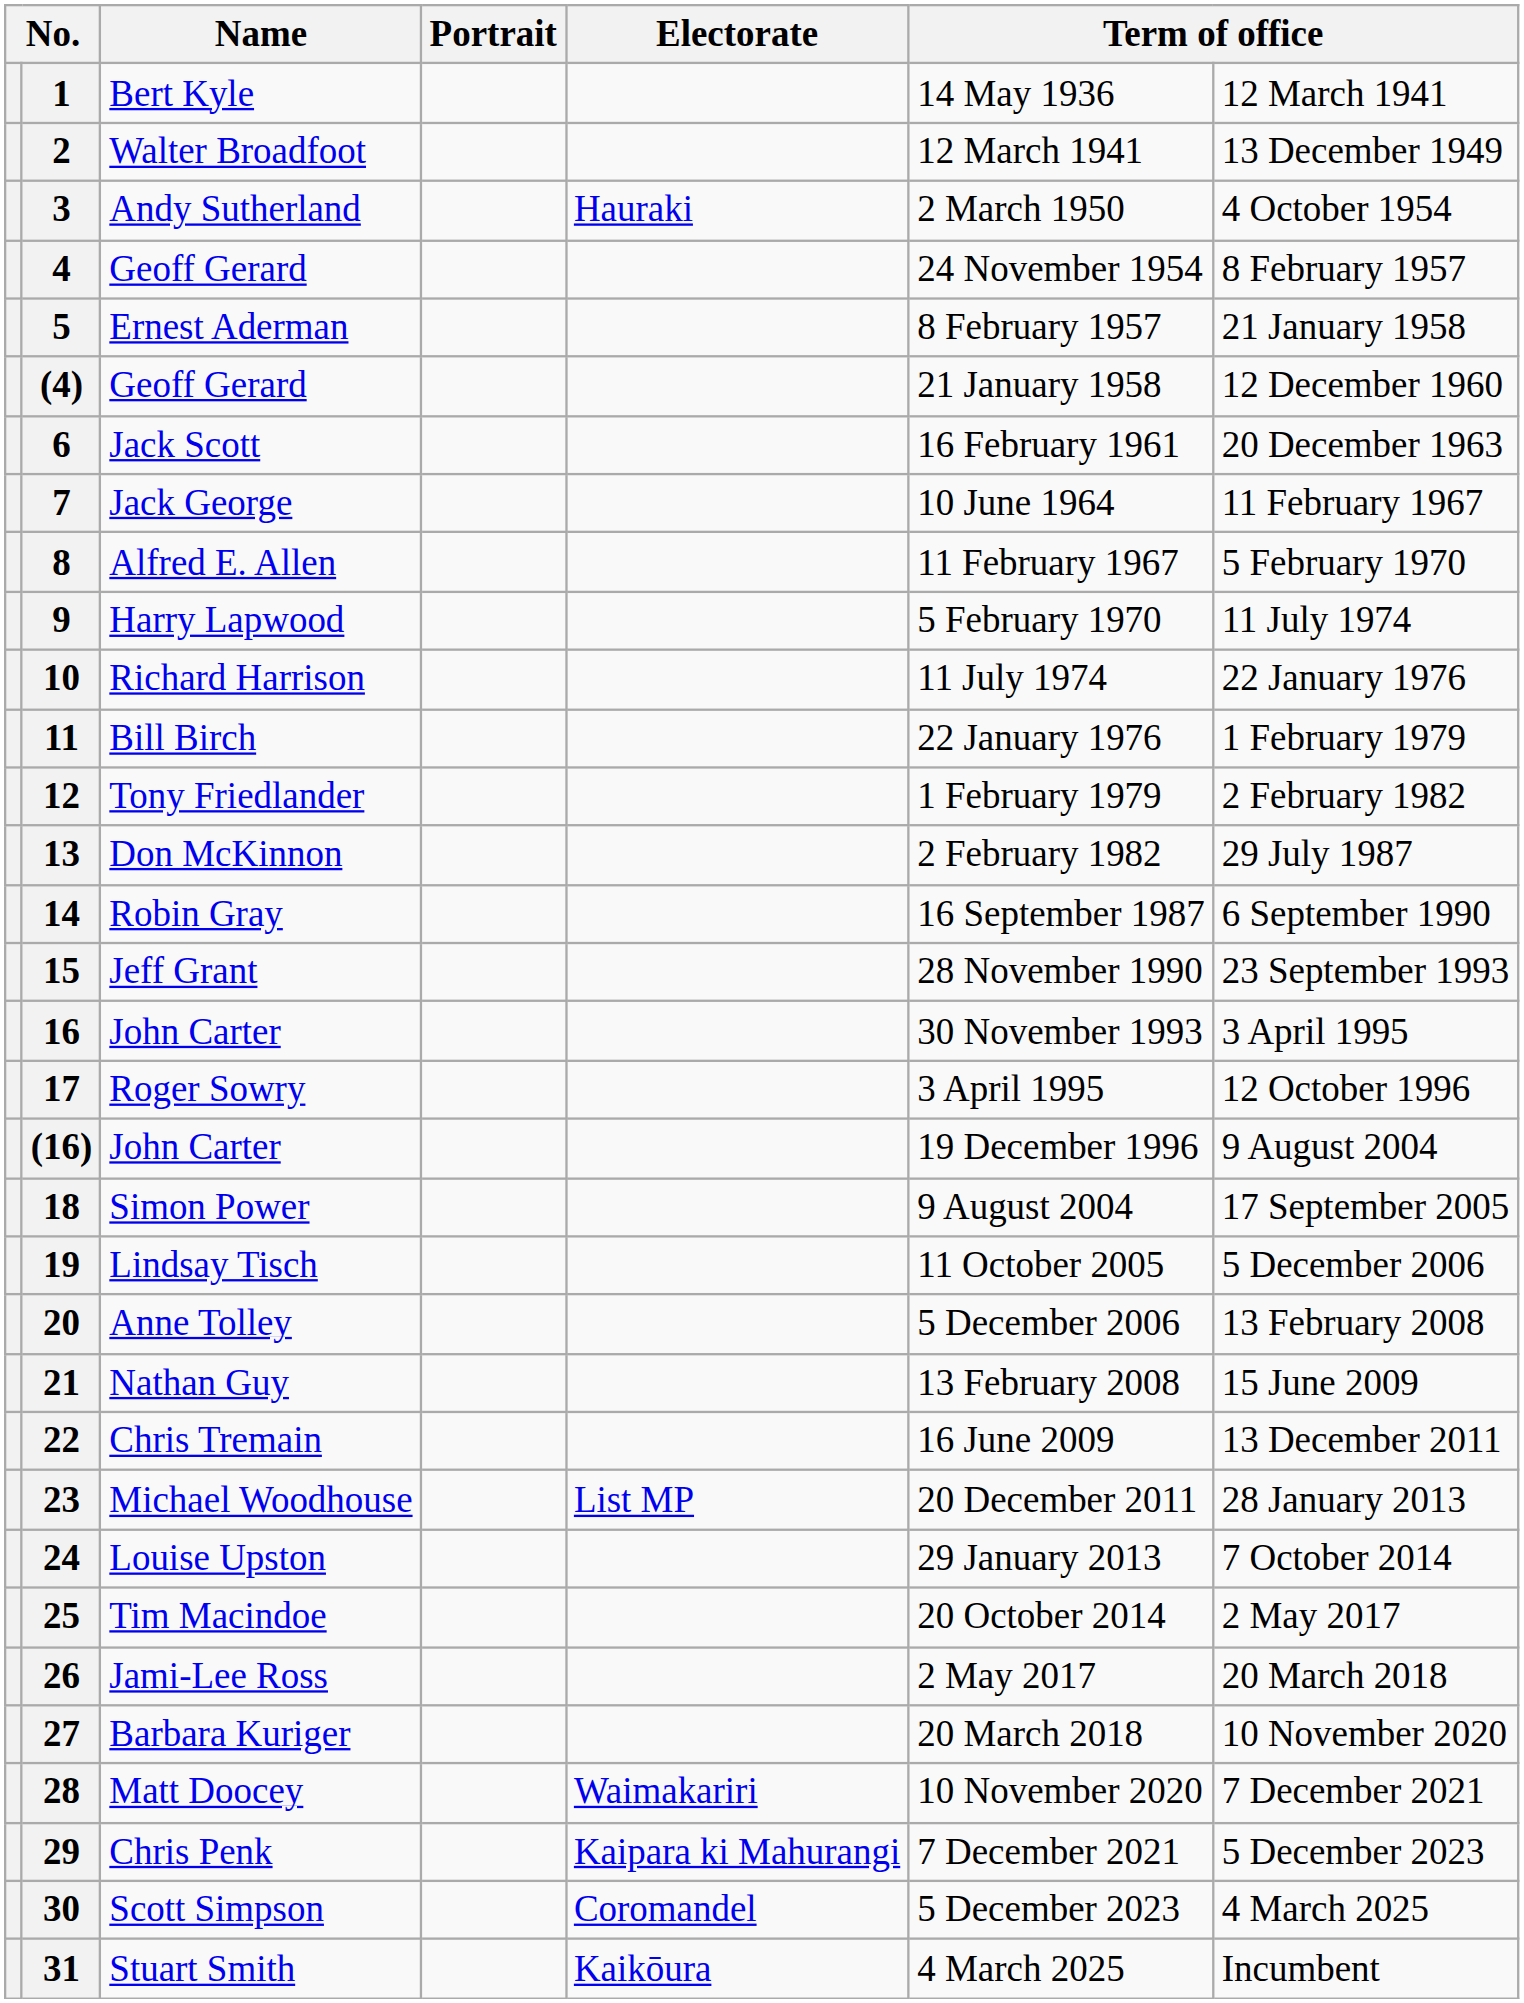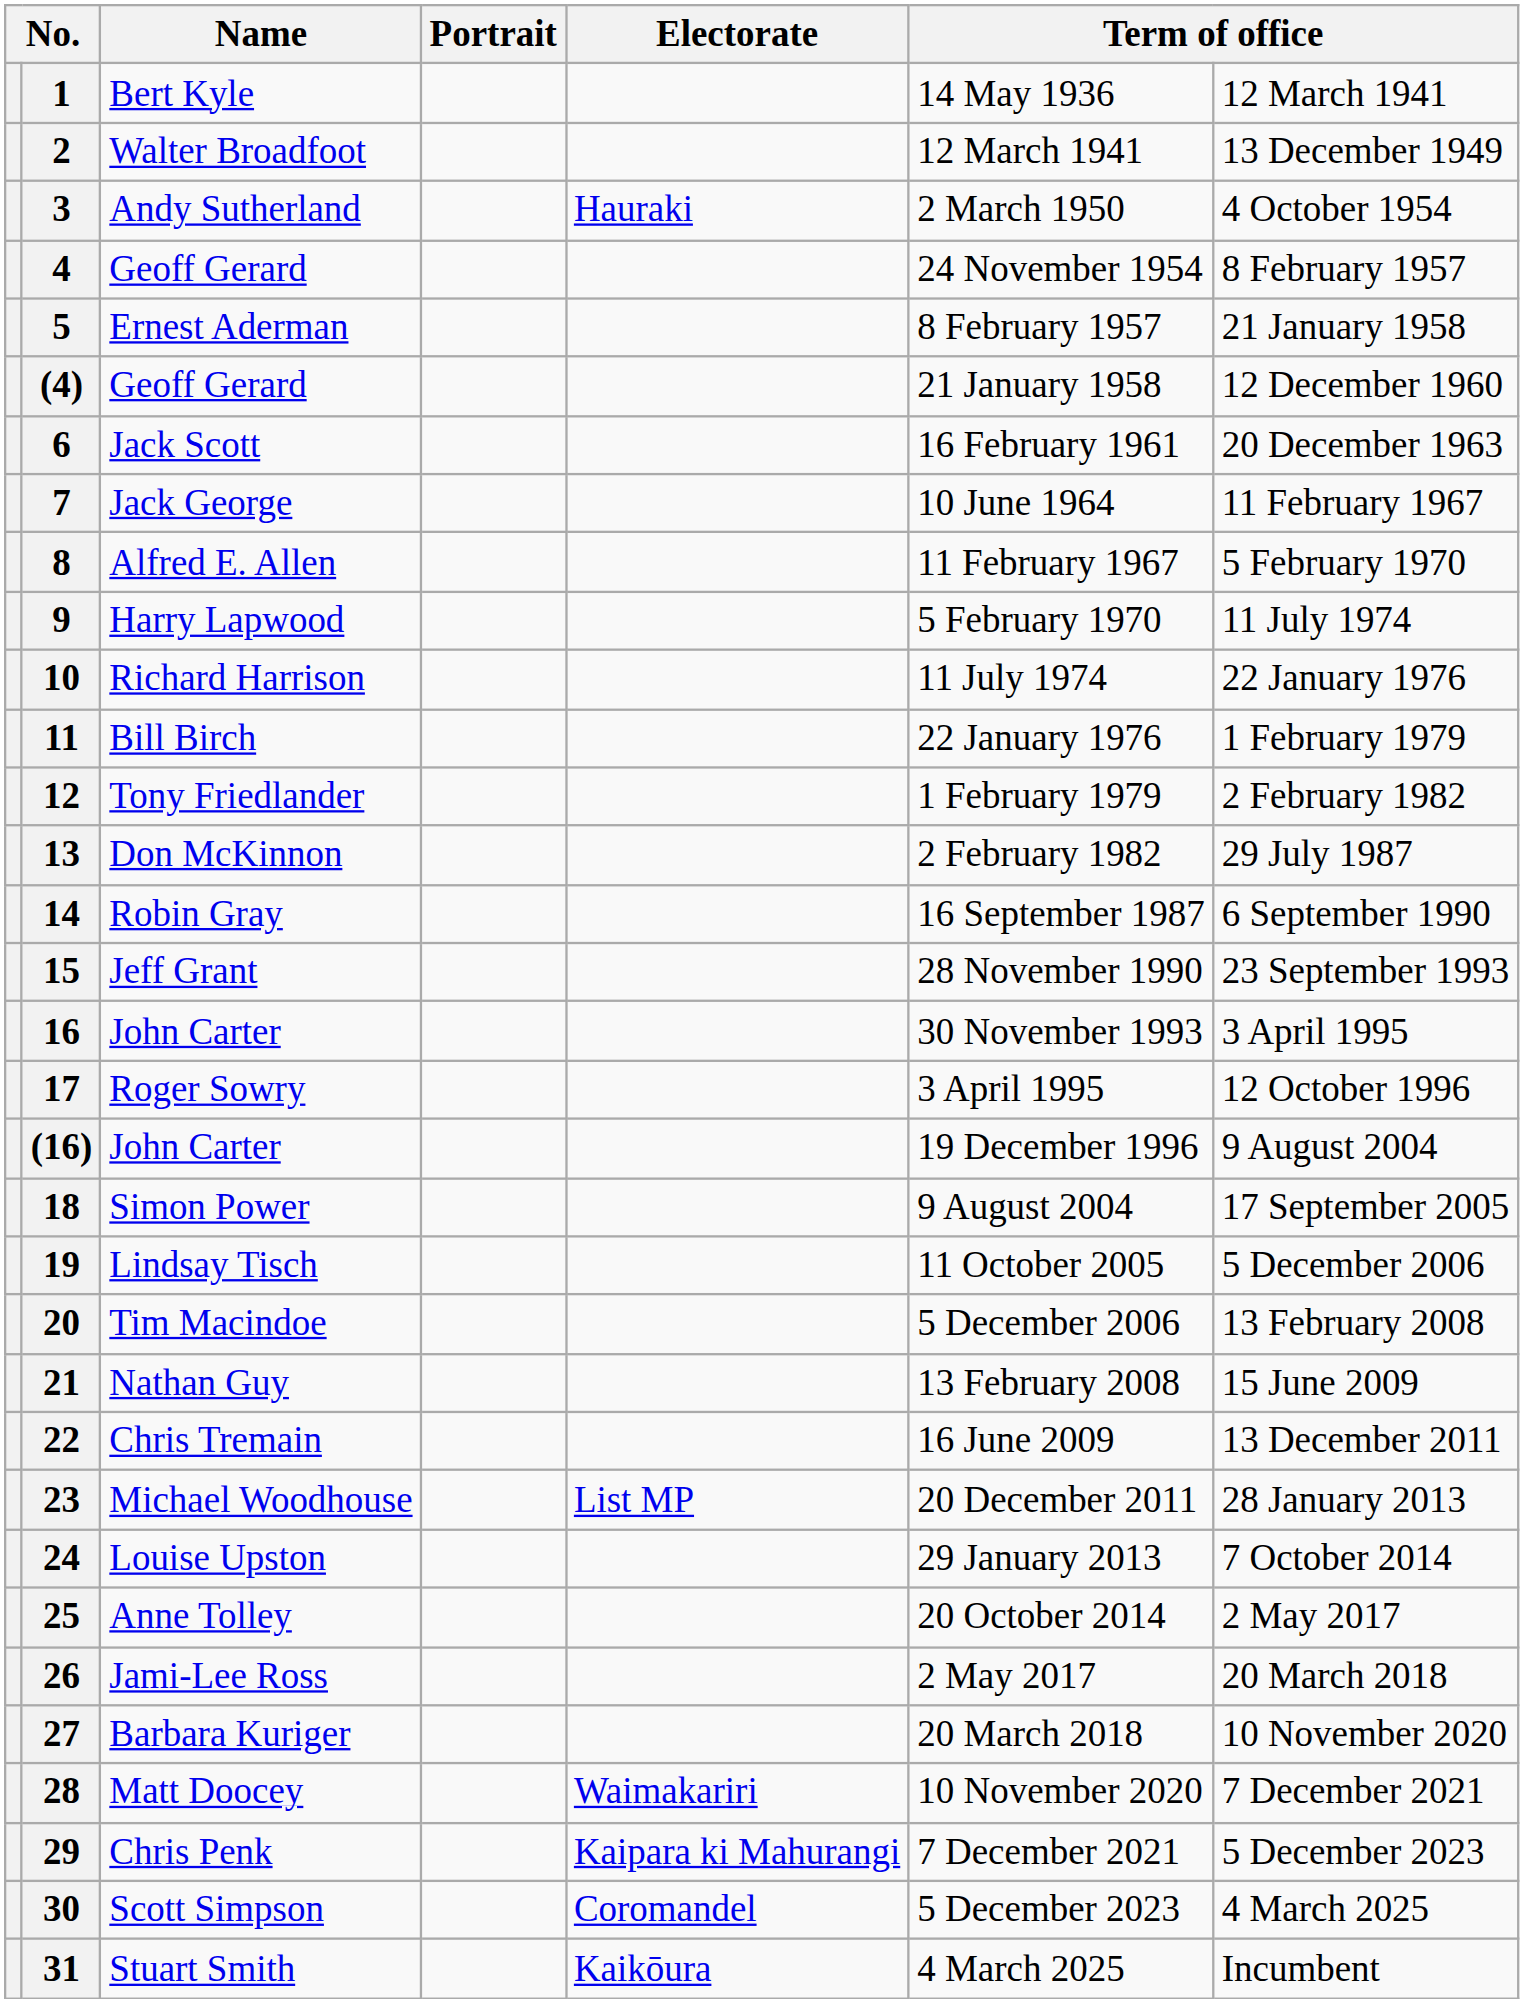(201, 1323) Anne Tolley -> (218, 1323) Tim Macindoe
(218, 1616) Tim Macindoe -> (201, 1616) Anne Tolley
